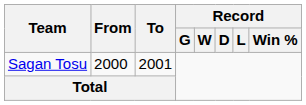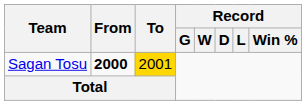(111, 64) normal -> (111, 64) bold
(155, 64) no background -> (155, 64) gold background
